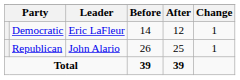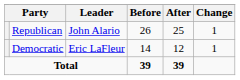rows swapped: (37, 48) <-> (38, 30)
